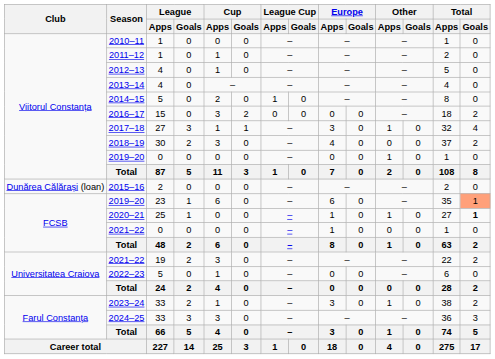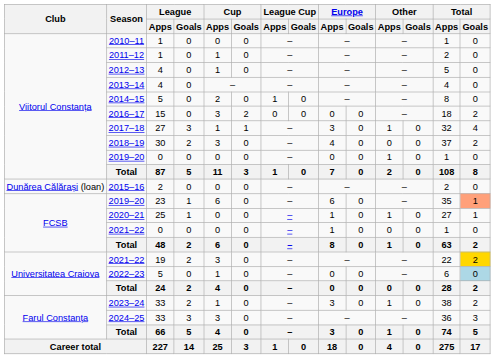(475, 216) bold -> (475, 216) normal
(475, 260) no background -> (475, 260) gold background
(475, 274) no background -> (475, 274) lightblue background
